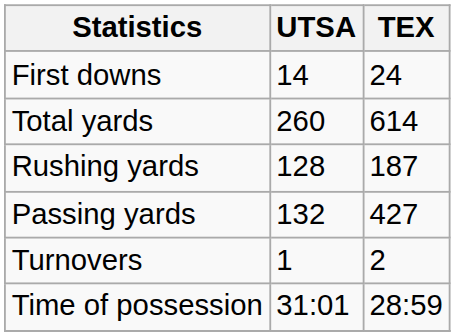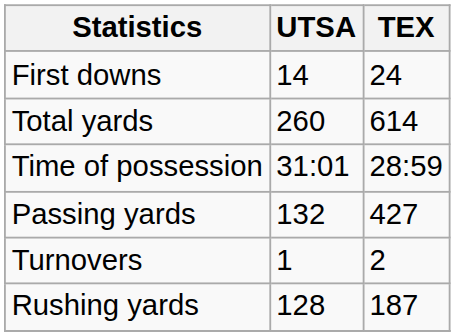rows swapped: (105, 167) <-> (137, 306)
